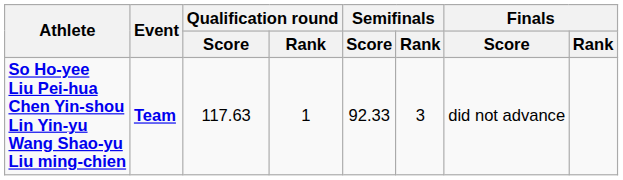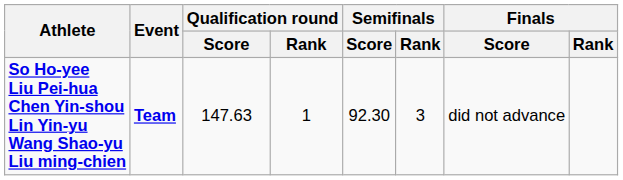(226, 116) 117.63 -> (227, 116) 147.63
(369, 116) 92.33 -> (369, 116) 92.30
